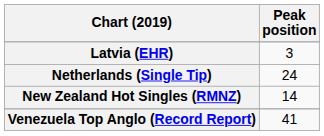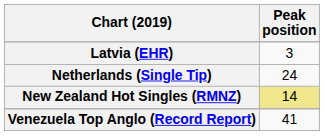(289, 97) no background -> (289, 97) khaki background
